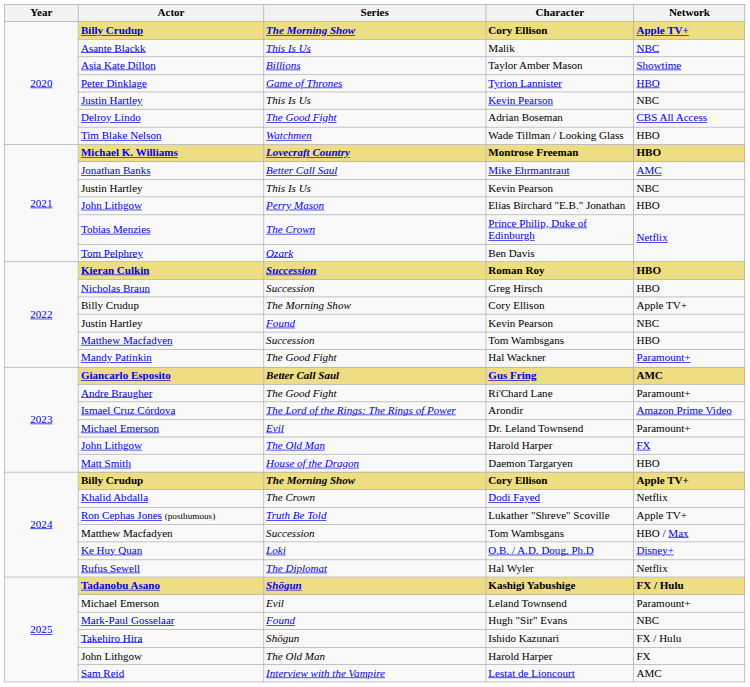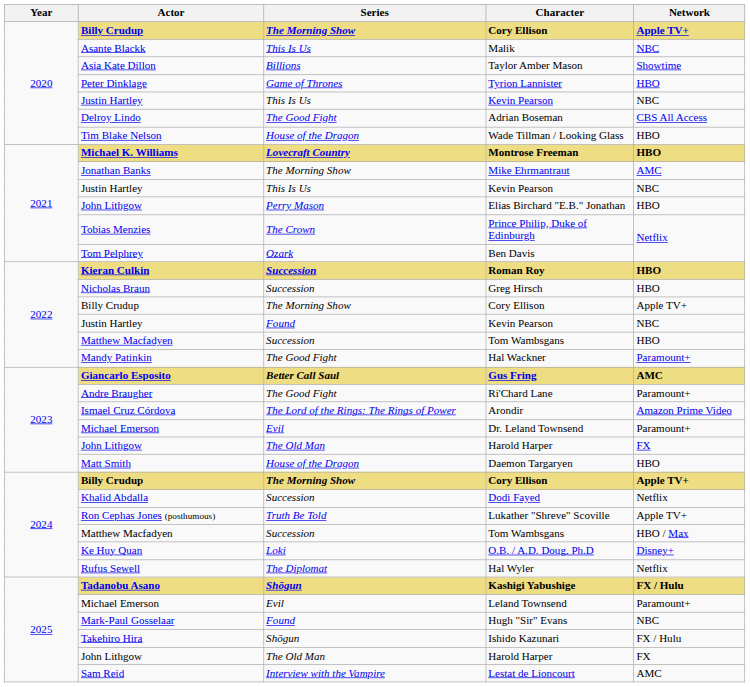(289, 135) Watchmen -> (313, 135) House of the Dragon
(302, 170) Better Call Saul -> (308, 170) The Morning Show
(291, 498) The Crown -> (290, 498) Succession
